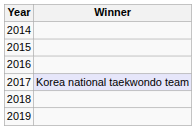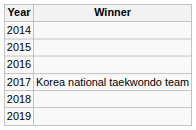(113, 82) lavender background -> (113, 82) no background
